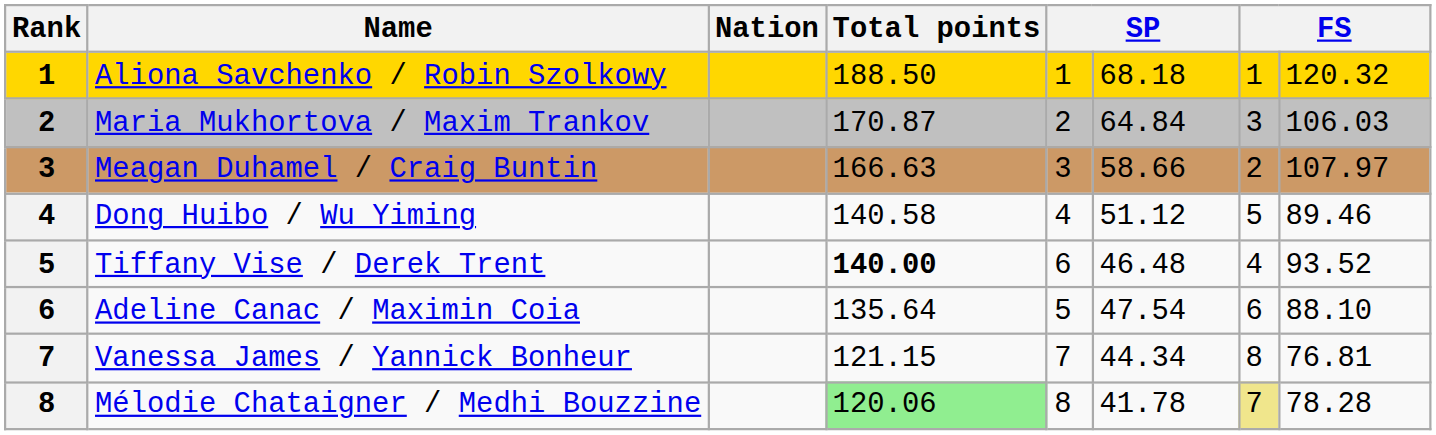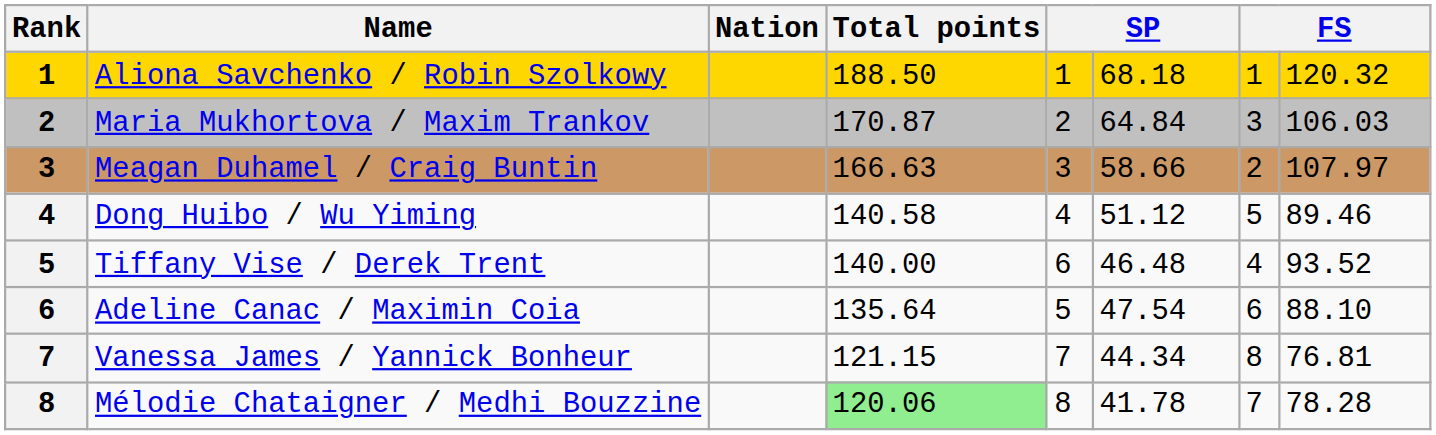(885, 264) bold -> (885, 264) normal
(1254, 405) khaki background -> (1254, 405) no background
